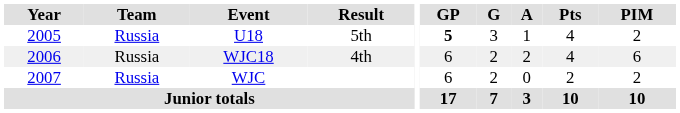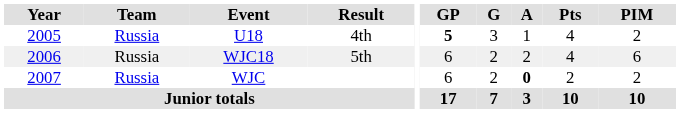(361, 35) 5th -> (361, 35) 4th
(361, 56) 4th -> (361, 56) 5th
(527, 77) normal -> (527, 77) bold
